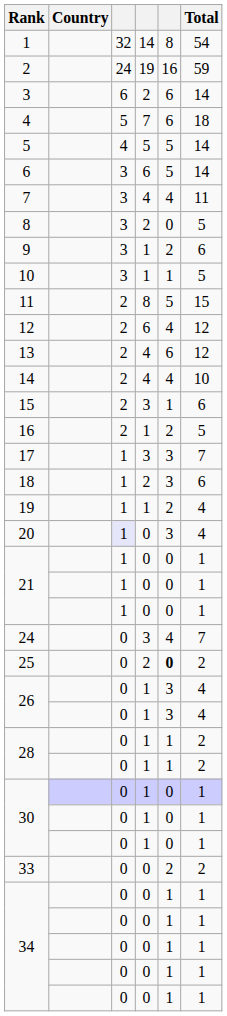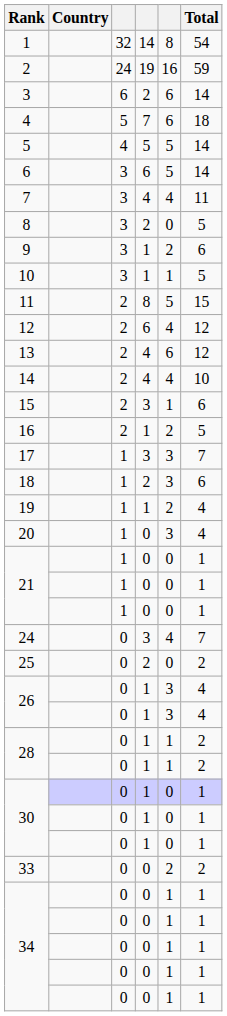(124, 533) lavender background -> (124, 533) no background
(169, 662) bold -> (169, 662) normal
